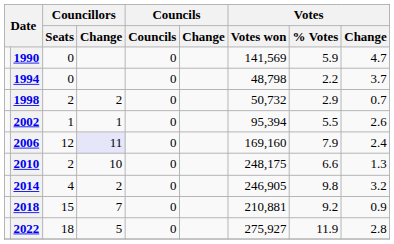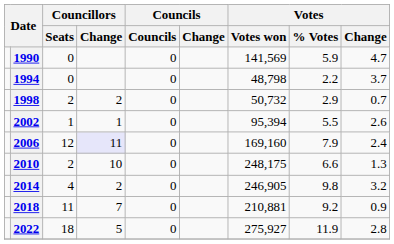(67, 207) 15 -> (68, 207) 11
